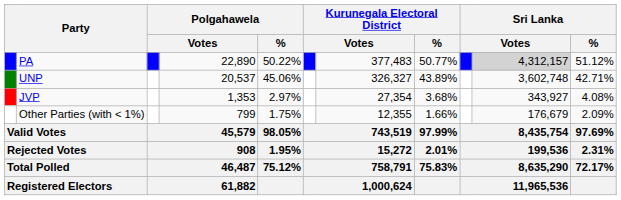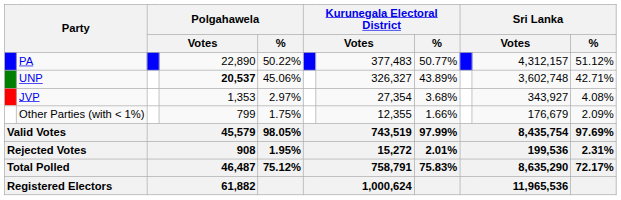(543, 61) lightgrey background -> (543, 61) no background
(238, 79) normal -> (238, 79) bold
